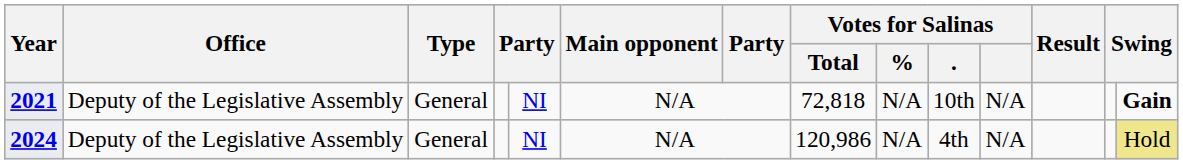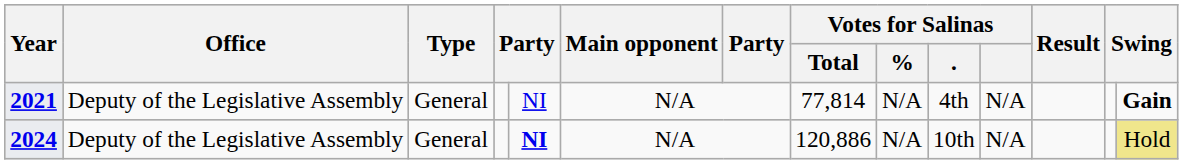(833, 101) 72,818 -> (833, 101) 77,814
(954, 101) 10th -> (954, 101) 4th
(535, 139) normal -> (534, 139) bold
(833, 139) 120,986 -> (833, 139) 120,886
(954, 139) 4th -> (954, 139) 10th
